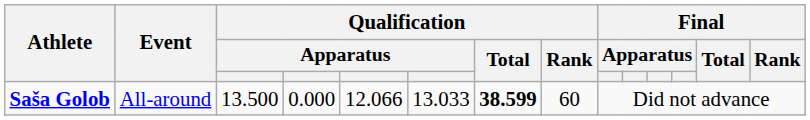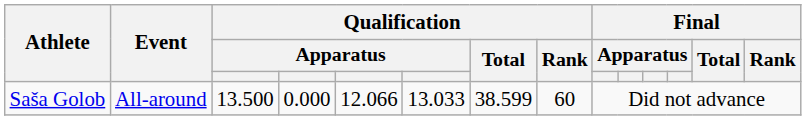(60, 98) bold -> (57, 98) normal
(508, 98) bold -> (503, 98) normal
